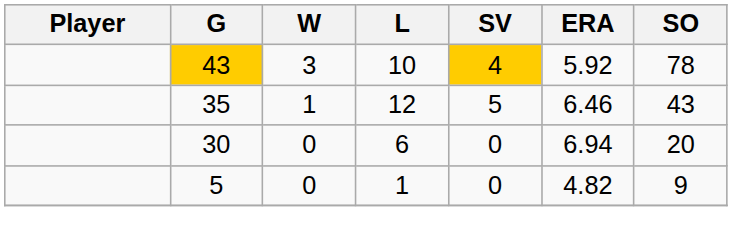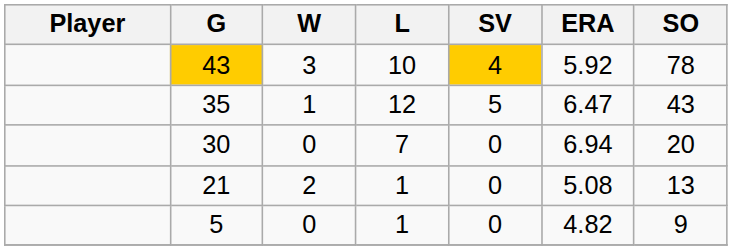(588, 104) 6.46 -> (588, 104) 6.47
(402, 144) 6 -> (402, 144) 7
+ row: (216, 184)
